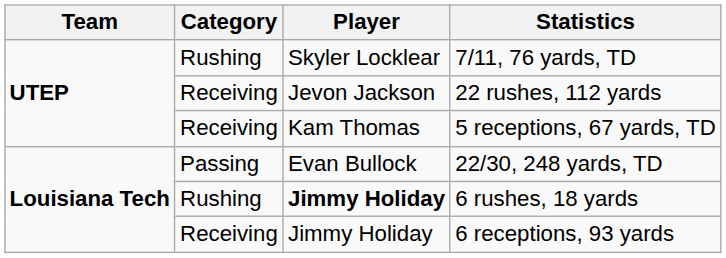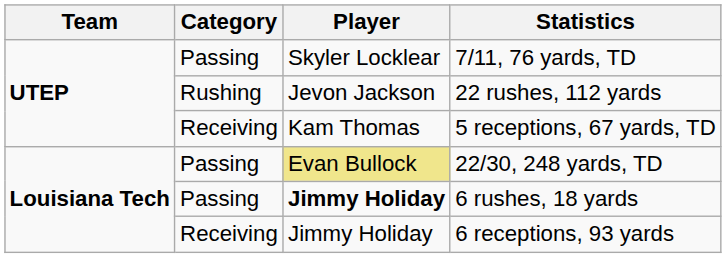(221, 57) Rushing -> (220, 57) Passing
(229, 92) Receiving -> (221, 92) Rushing
(352, 163) no background -> (352, 163) khaki background
(221, 198) Rushing -> (220, 198) Passing
